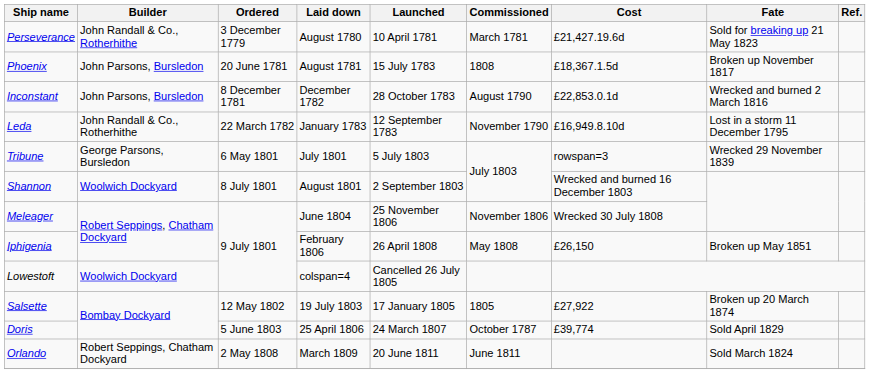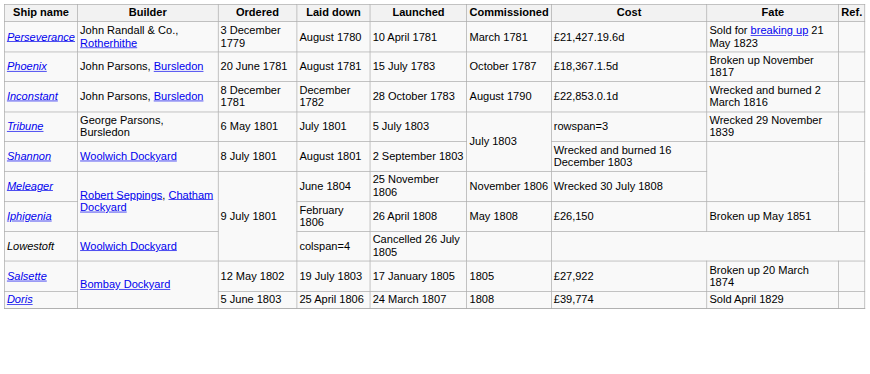(482, 66) 1808 -> (503, 66) October 1787
- row: (19, 126)
(503, 330) October 1787 -> (482, 300) 1808
- row: (27, 353)
